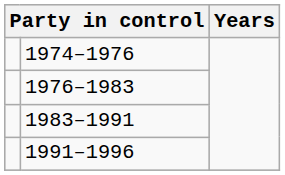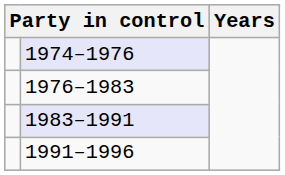(80, 54) no background -> (80, 54) lavender background
(80, 120) no background -> (80, 120) lavender background
